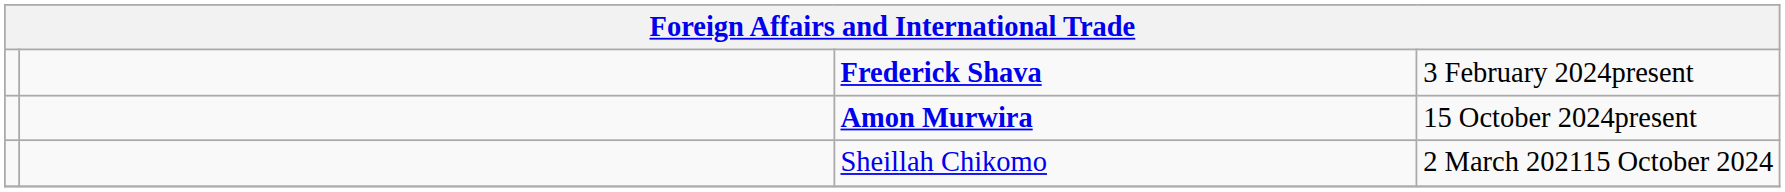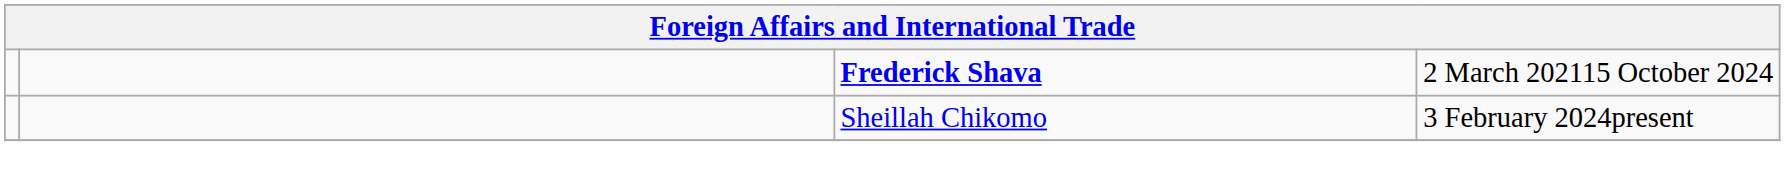(1558, 72) 3 February 2024present -> (1598, 72) 2 March 202115 October 2024
- row: (937, 117)
(1598, 162) 2 March 202115 October 2024 -> (1558, 117) 3 February 2024present
